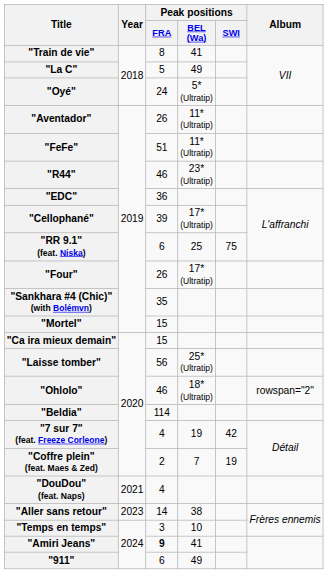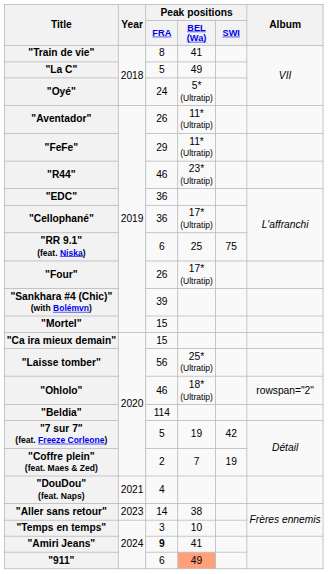(162, 147) 51 -> (162, 147) 29
(162, 219) 39 -> (162, 219) 36
(162, 302) 35 -> (162, 302) 39
(162, 434) 4 -> (162, 434) 5
(197, 560) no background -> (197, 560) lightsalmon background
